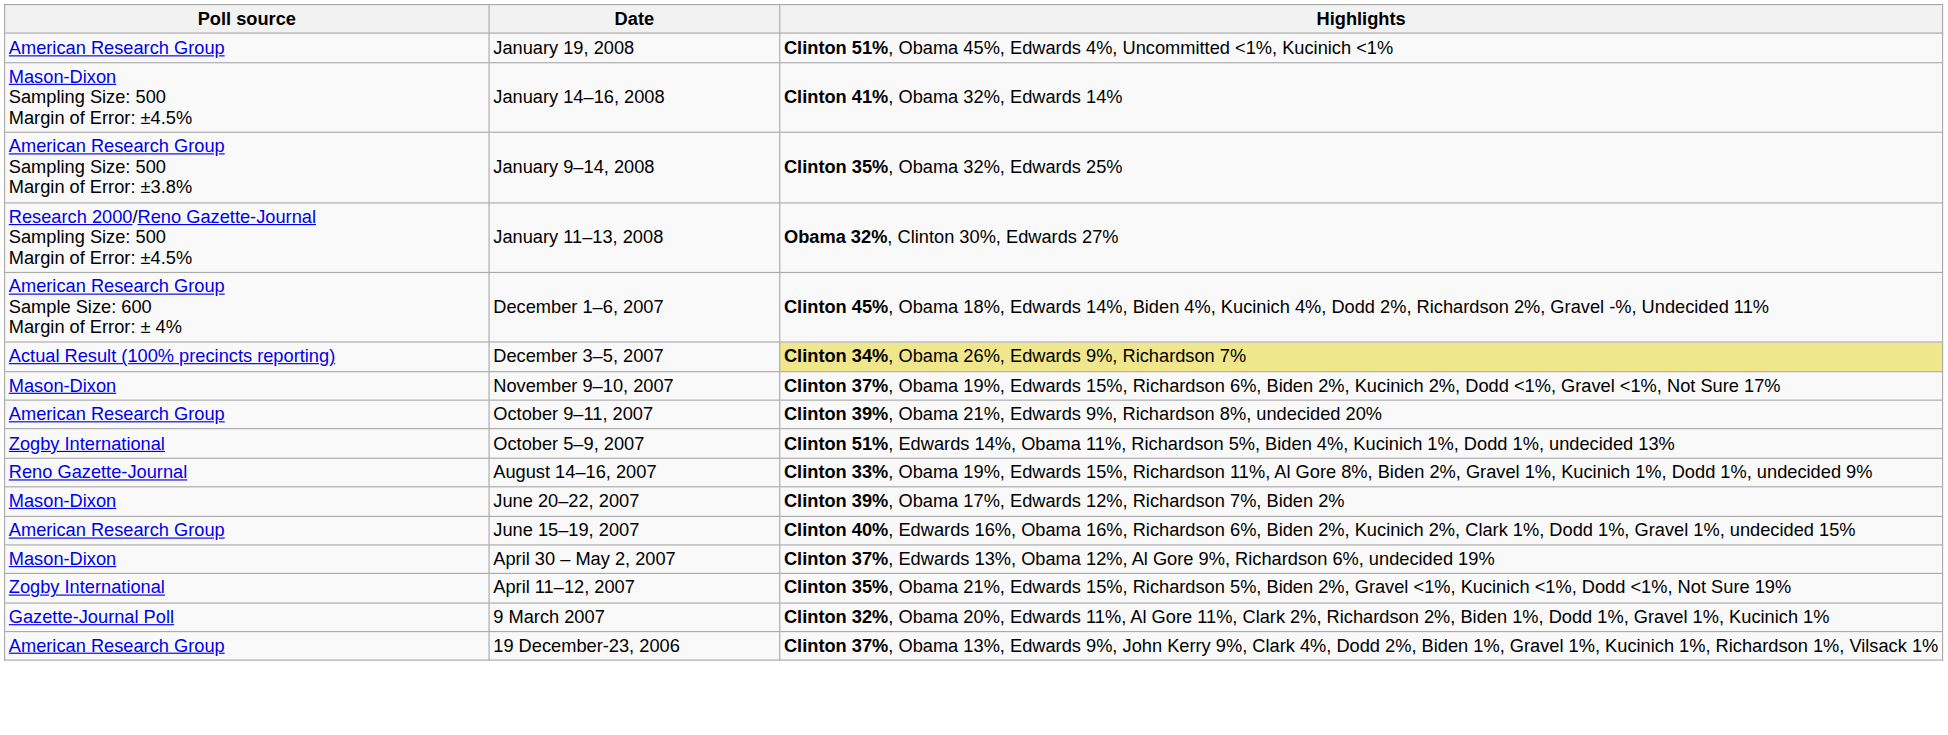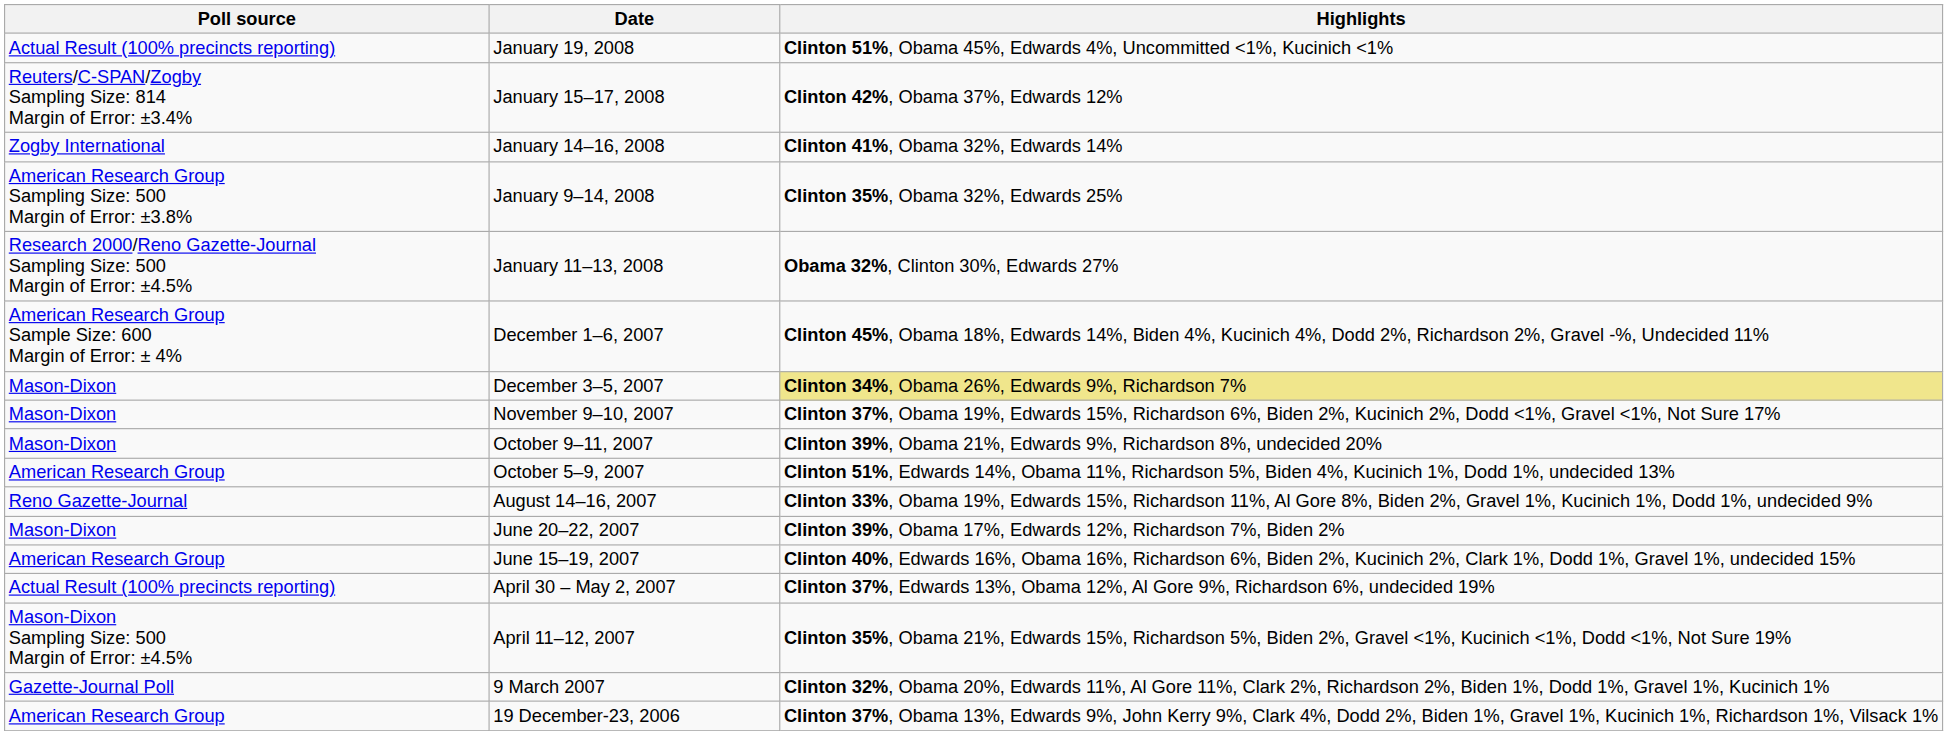(117, 47) American Research Group -> (172, 47) Actual Result (100% precincts reporting)
+ row: (579, 97)
(100, 97) Mason-Dixon Sampling Size: 500 Margin of Error: ±4.5% -> (87, 146) Zogby International
(172, 356) Actual Result (100% precincts reporting) -> (63, 385) Mason-Dixon
(117, 414) American Research Group -> (63, 443) Mason-Dixon
(87, 443) Zogby International -> (117, 472) American Research Group
(63, 559) Mason-Dixon -> (172, 588) Actual Result (100% precincts reporting)
(87, 588) Zogby International -> (100, 637) Mason-Dixon Sampling Size: 500 Margin of Error: ±4.5%
